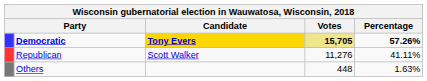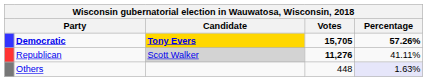(338, 41) khaki background -> (338, 41) no background
(173, 55) no background -> (173, 55) lightgrey background
(339, 55) normal -> (339, 55) bold
(407, 69) no background -> (407, 69) lavender background
